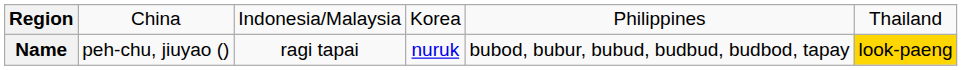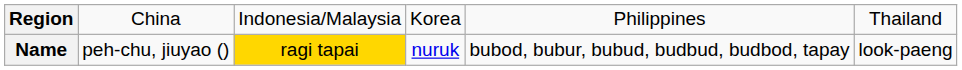(320, 49) no background -> (320, 49) gold background
(906, 49) gold background -> (906, 49) no background
